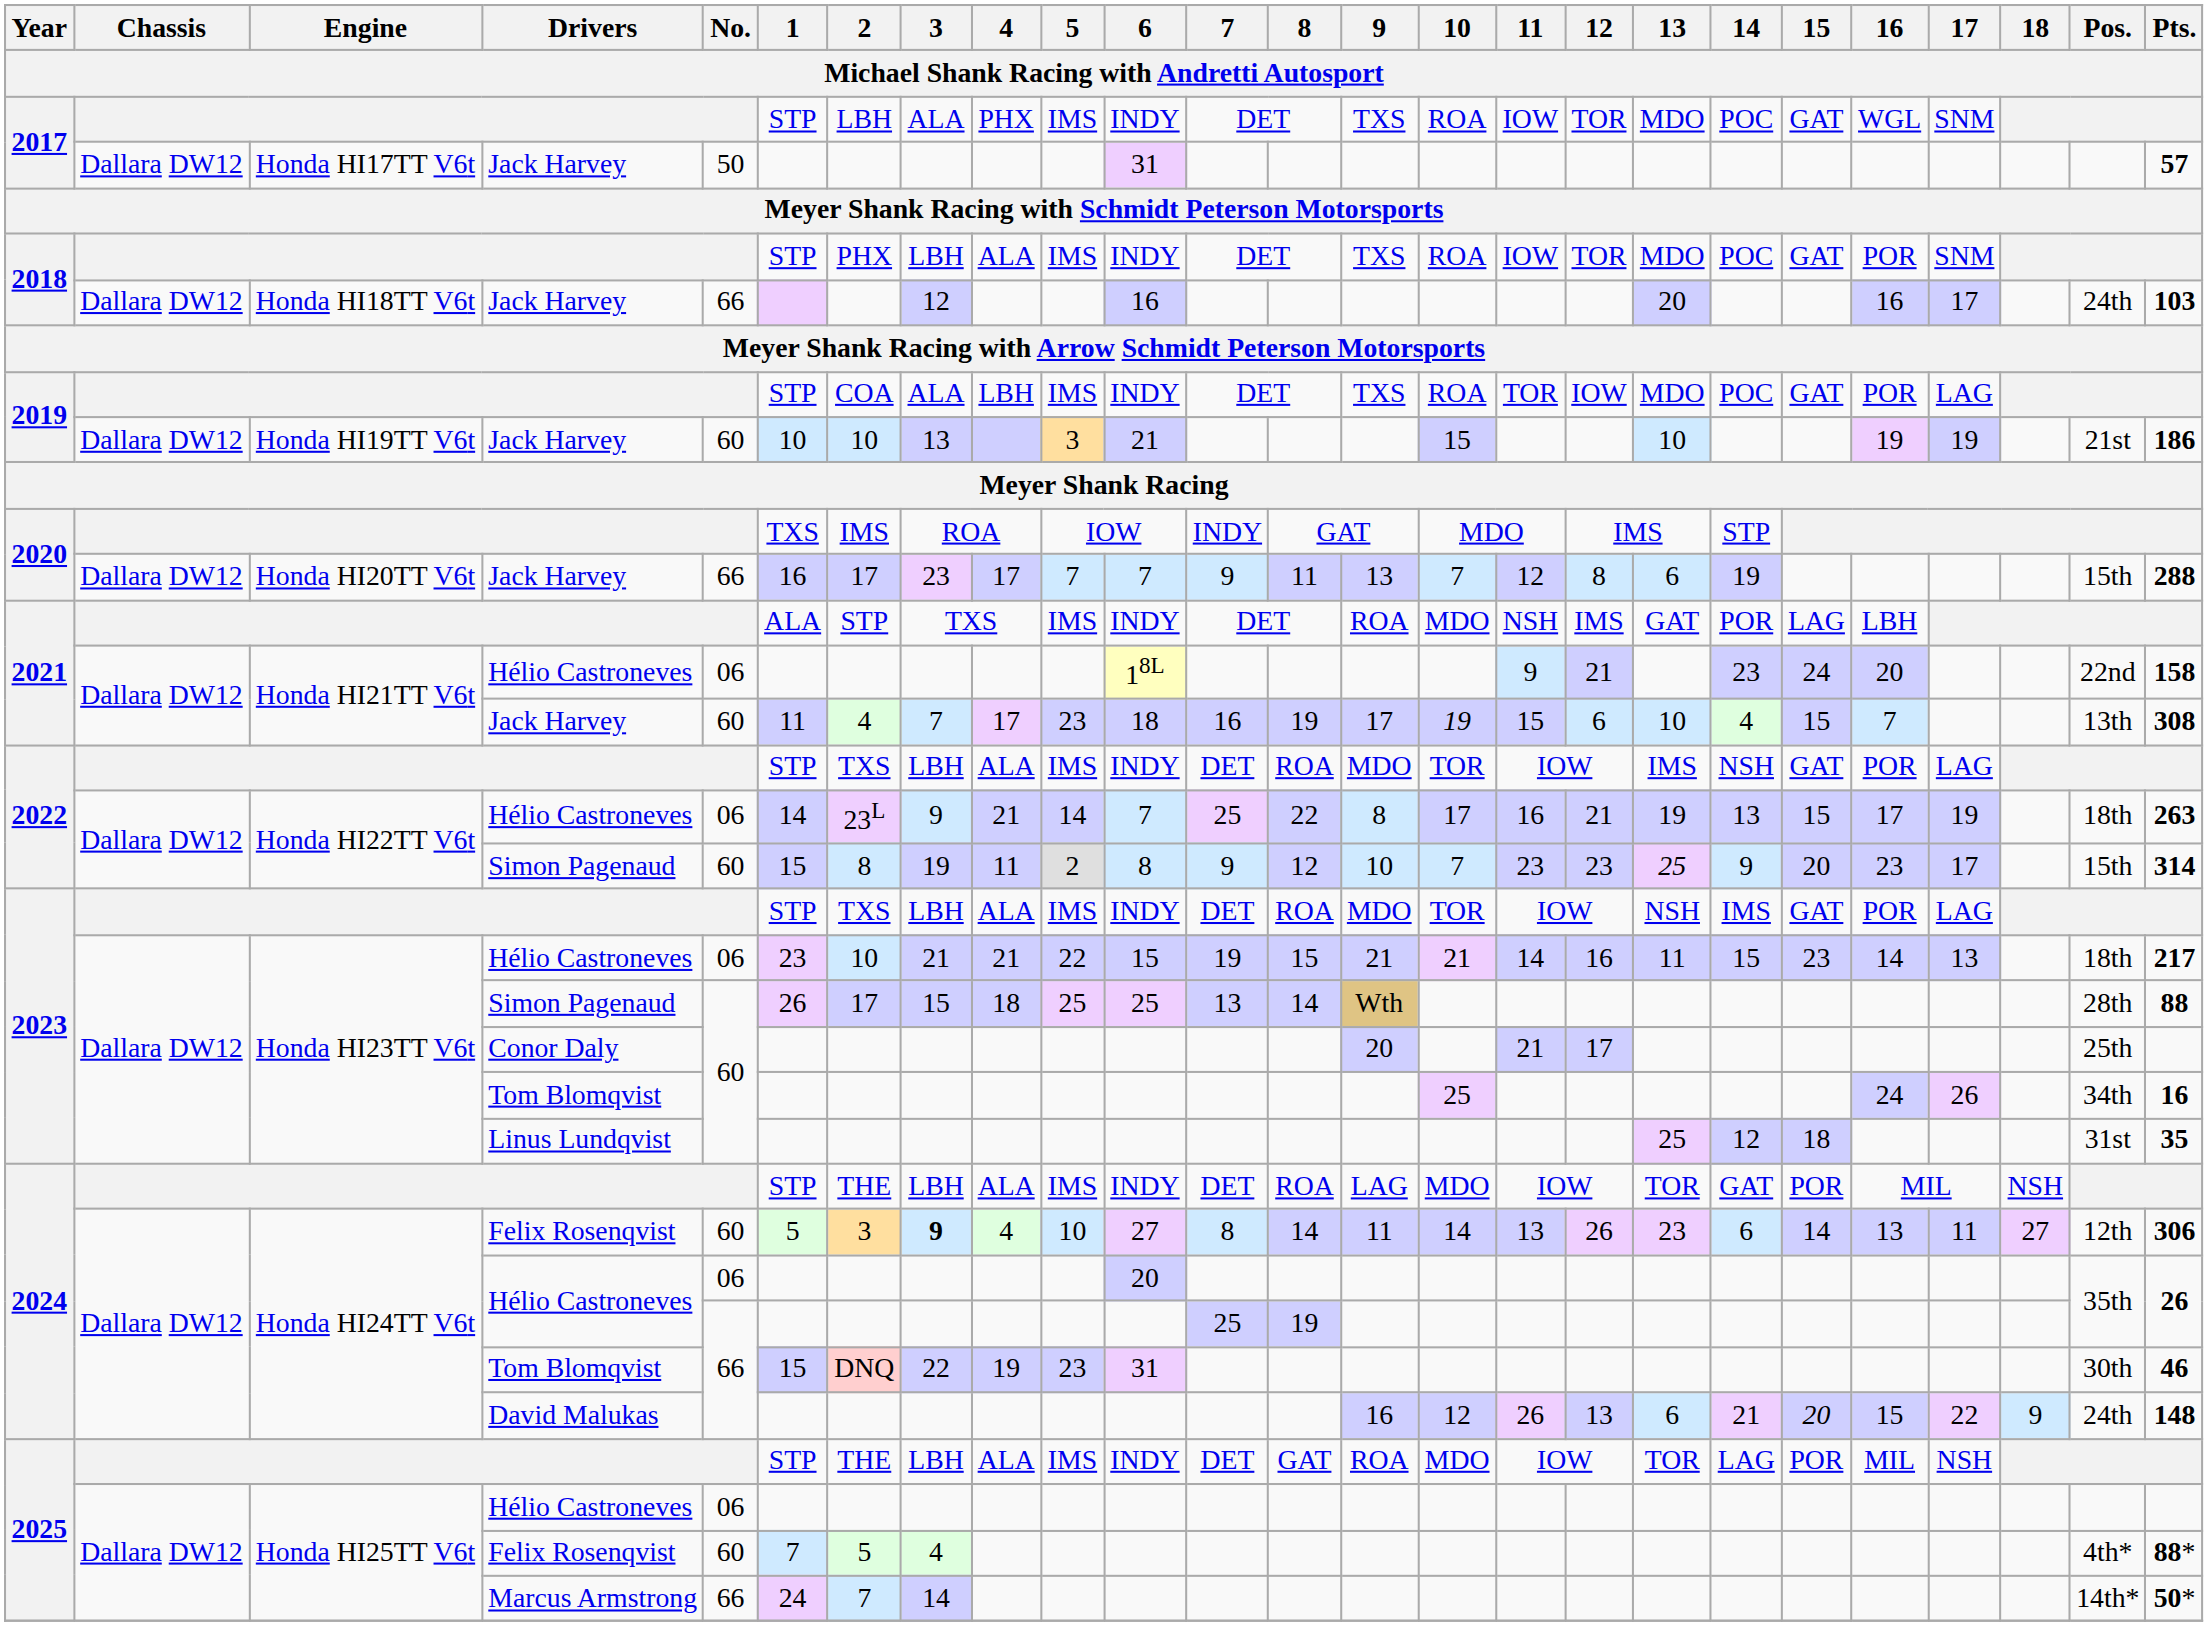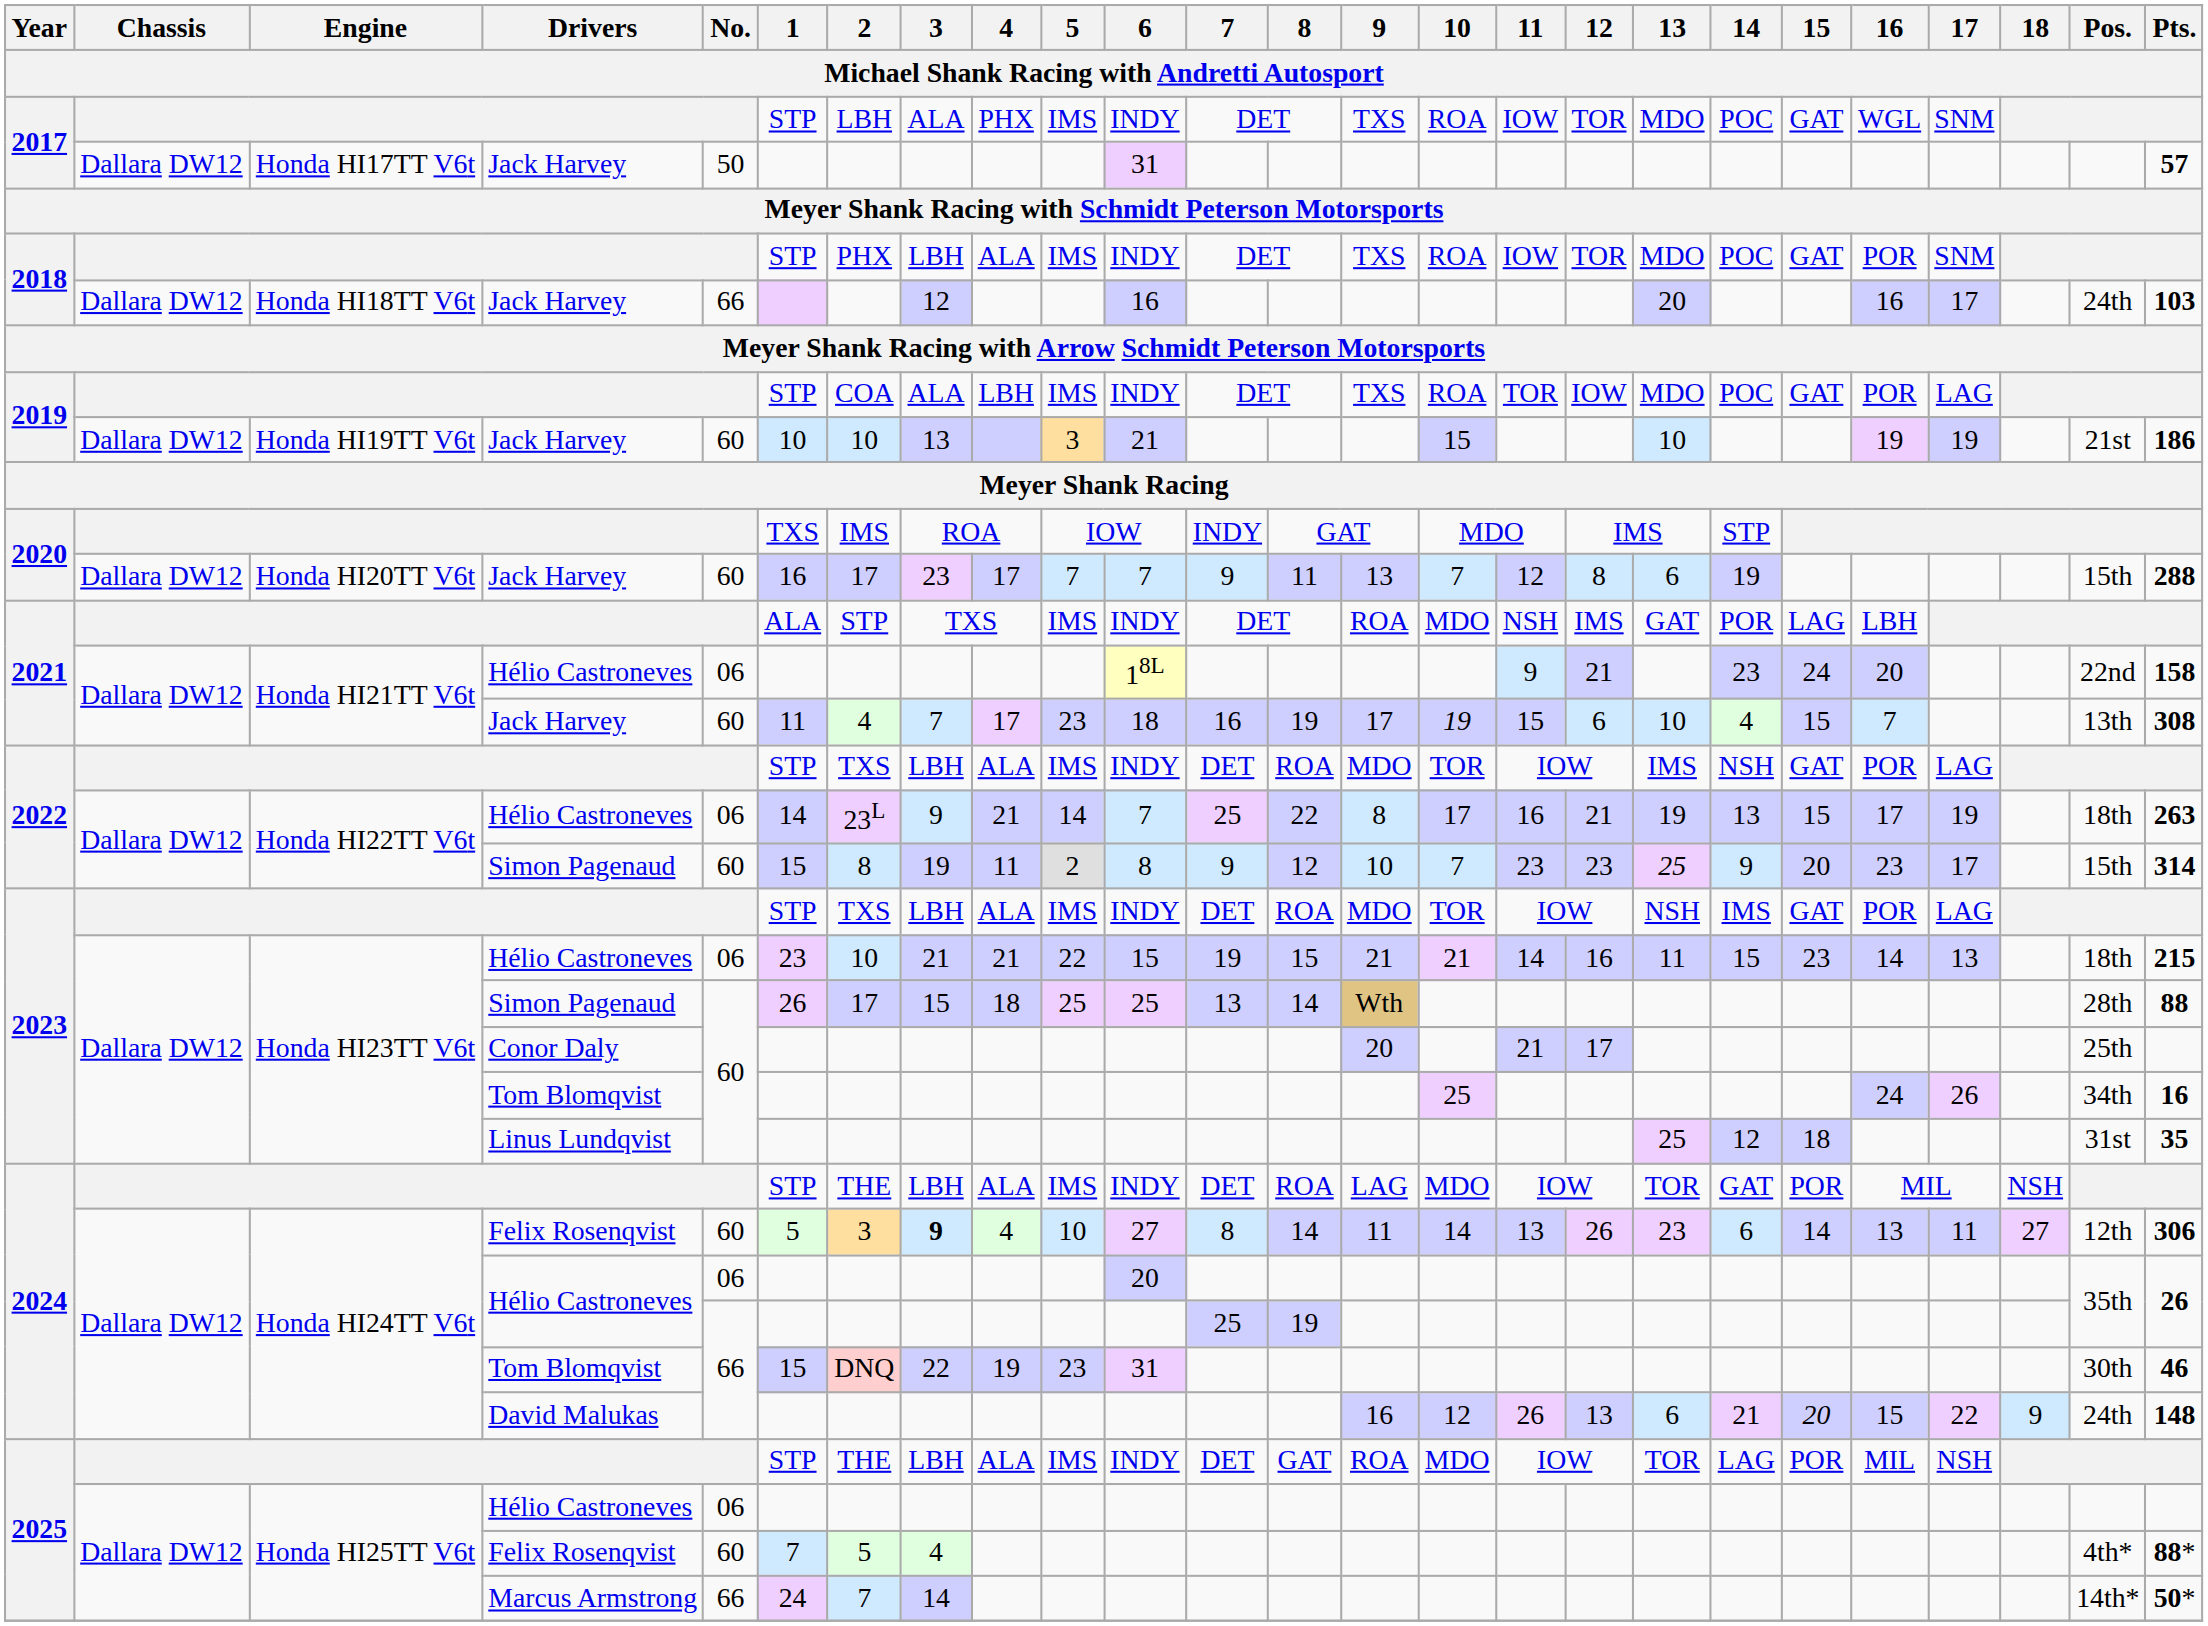(731, 576) 66 -> (731, 576) 60
(2174, 956) 217 -> (2174, 956) 215
